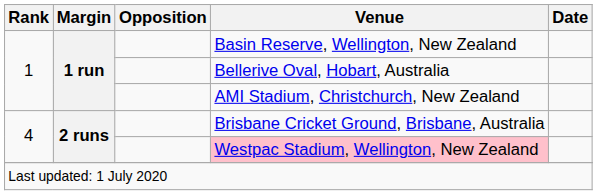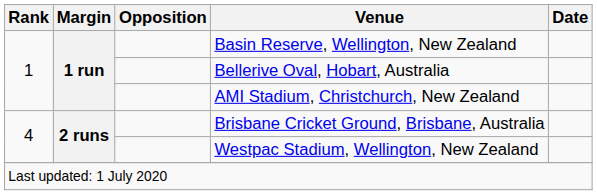(376, 149) pink background -> (376, 149) no background
